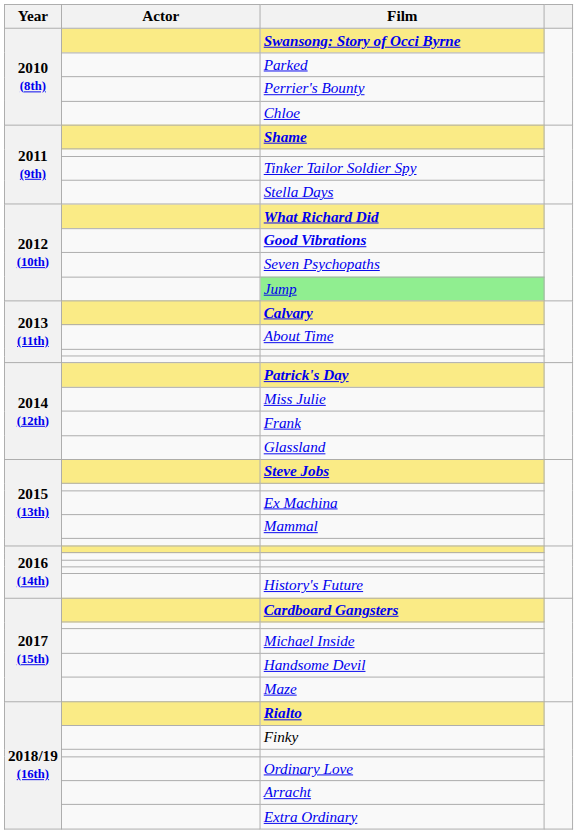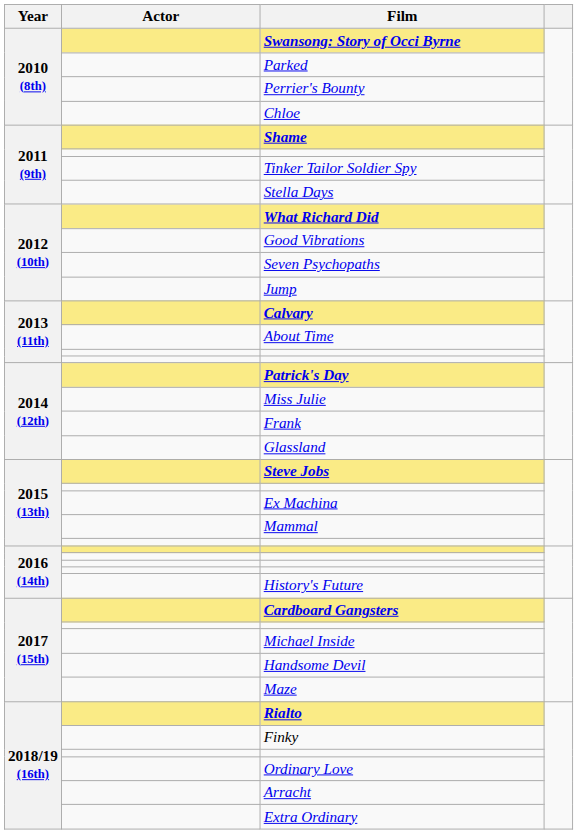(315, 240) bold -> (314, 240) normal
(280, 288) lightgreen background -> (280, 288) no background
